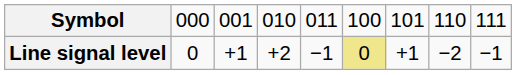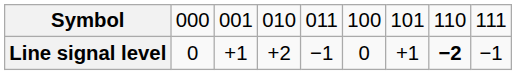(364, 52) khaki background -> (364, 52) no background
(450, 52) normal -> (450, 52) bold
